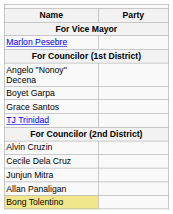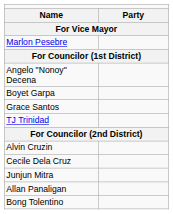(35, 203) khaki background -> (35, 203) no background
